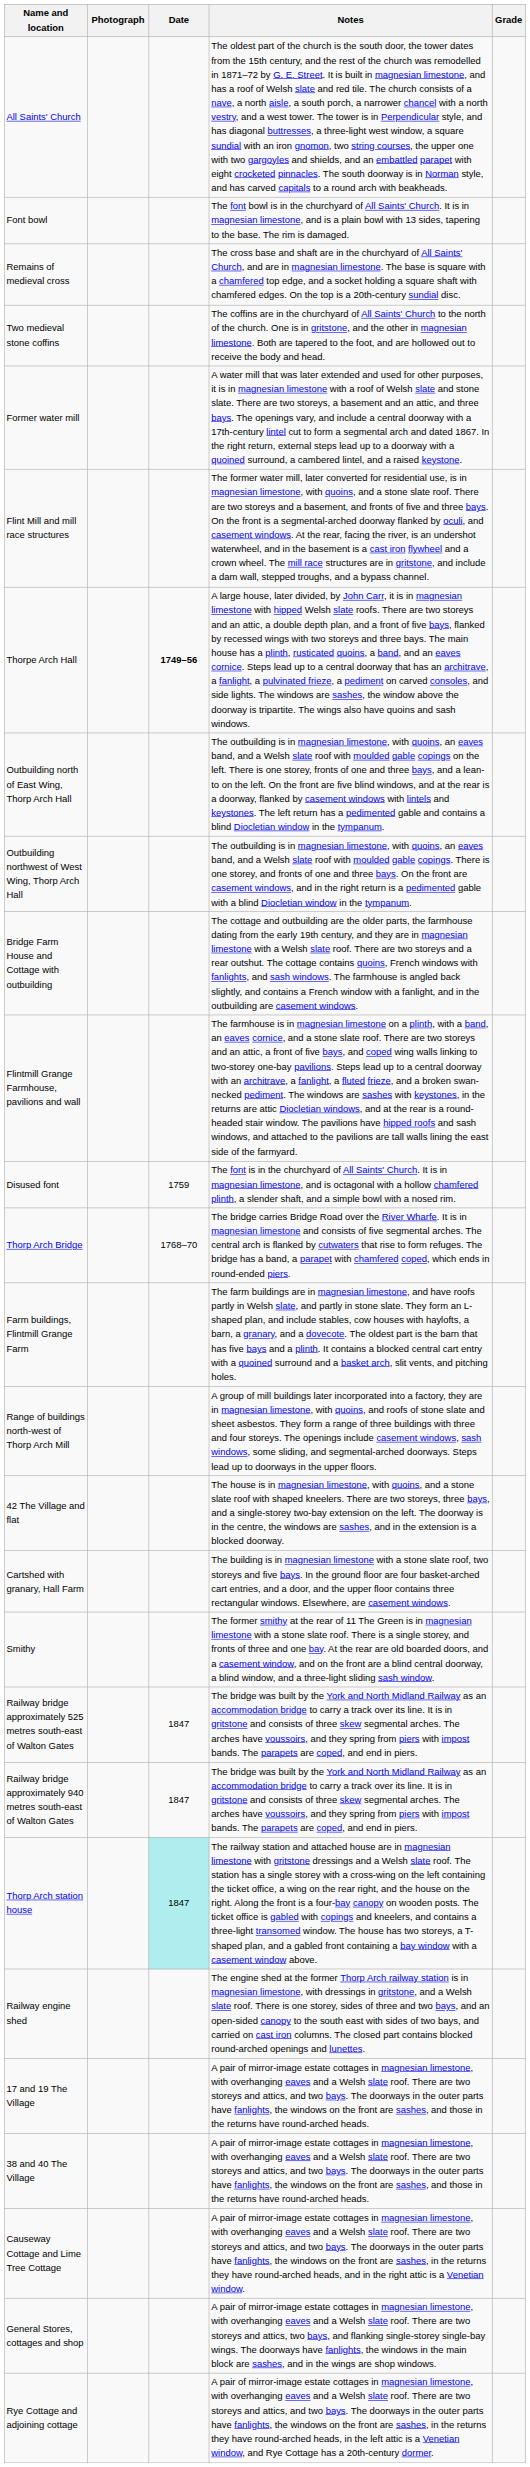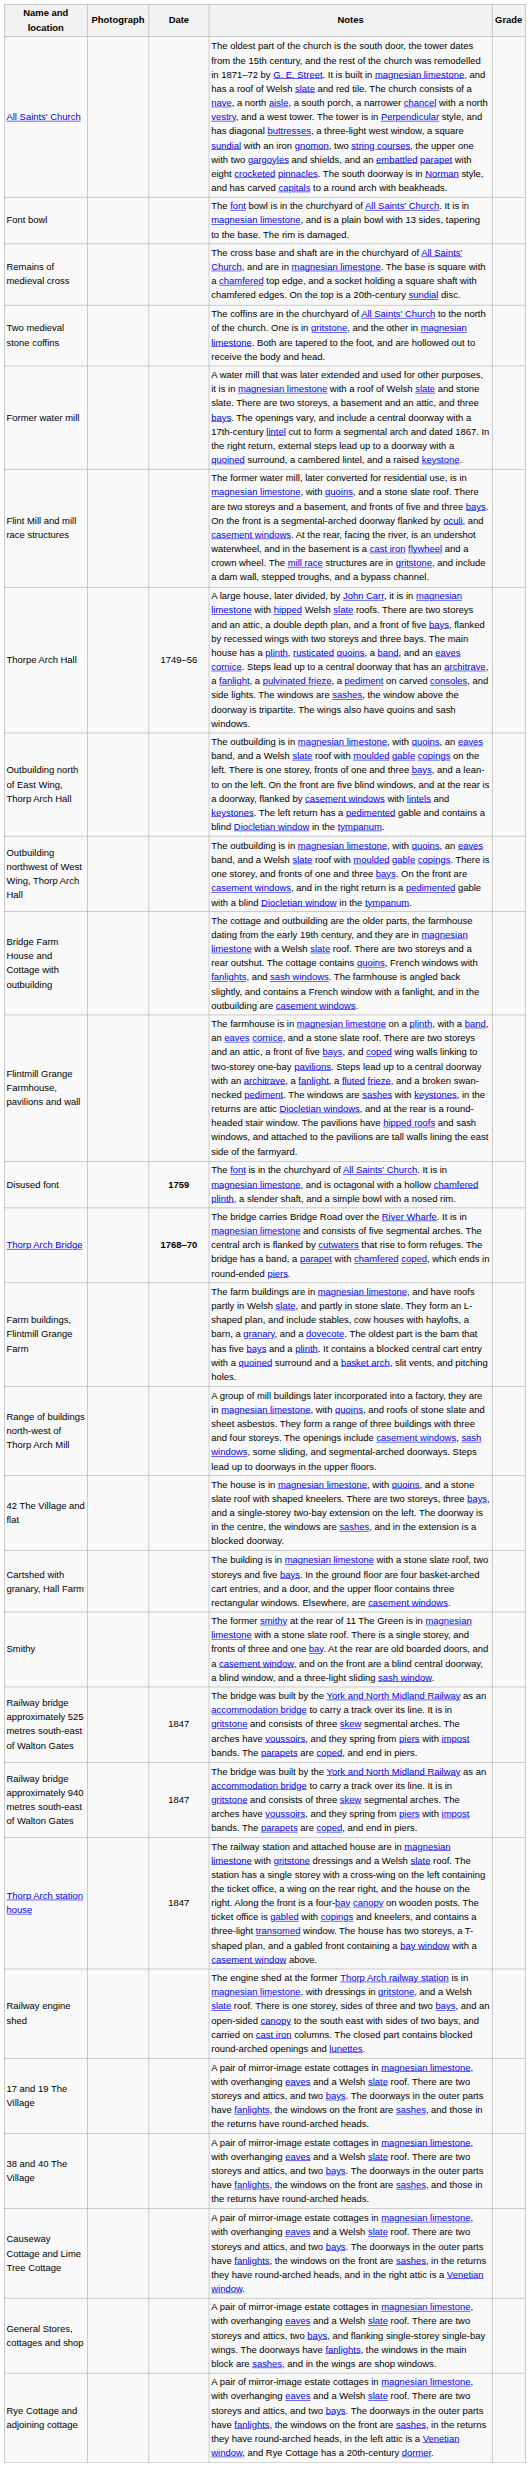(179, 660) bold -> (179, 660) normal
(179, 1184) normal -> (179, 1184) bold
(179, 1245) normal -> (179, 1245) bold
(179, 1903) paleturquoise background -> (179, 1903) no background
